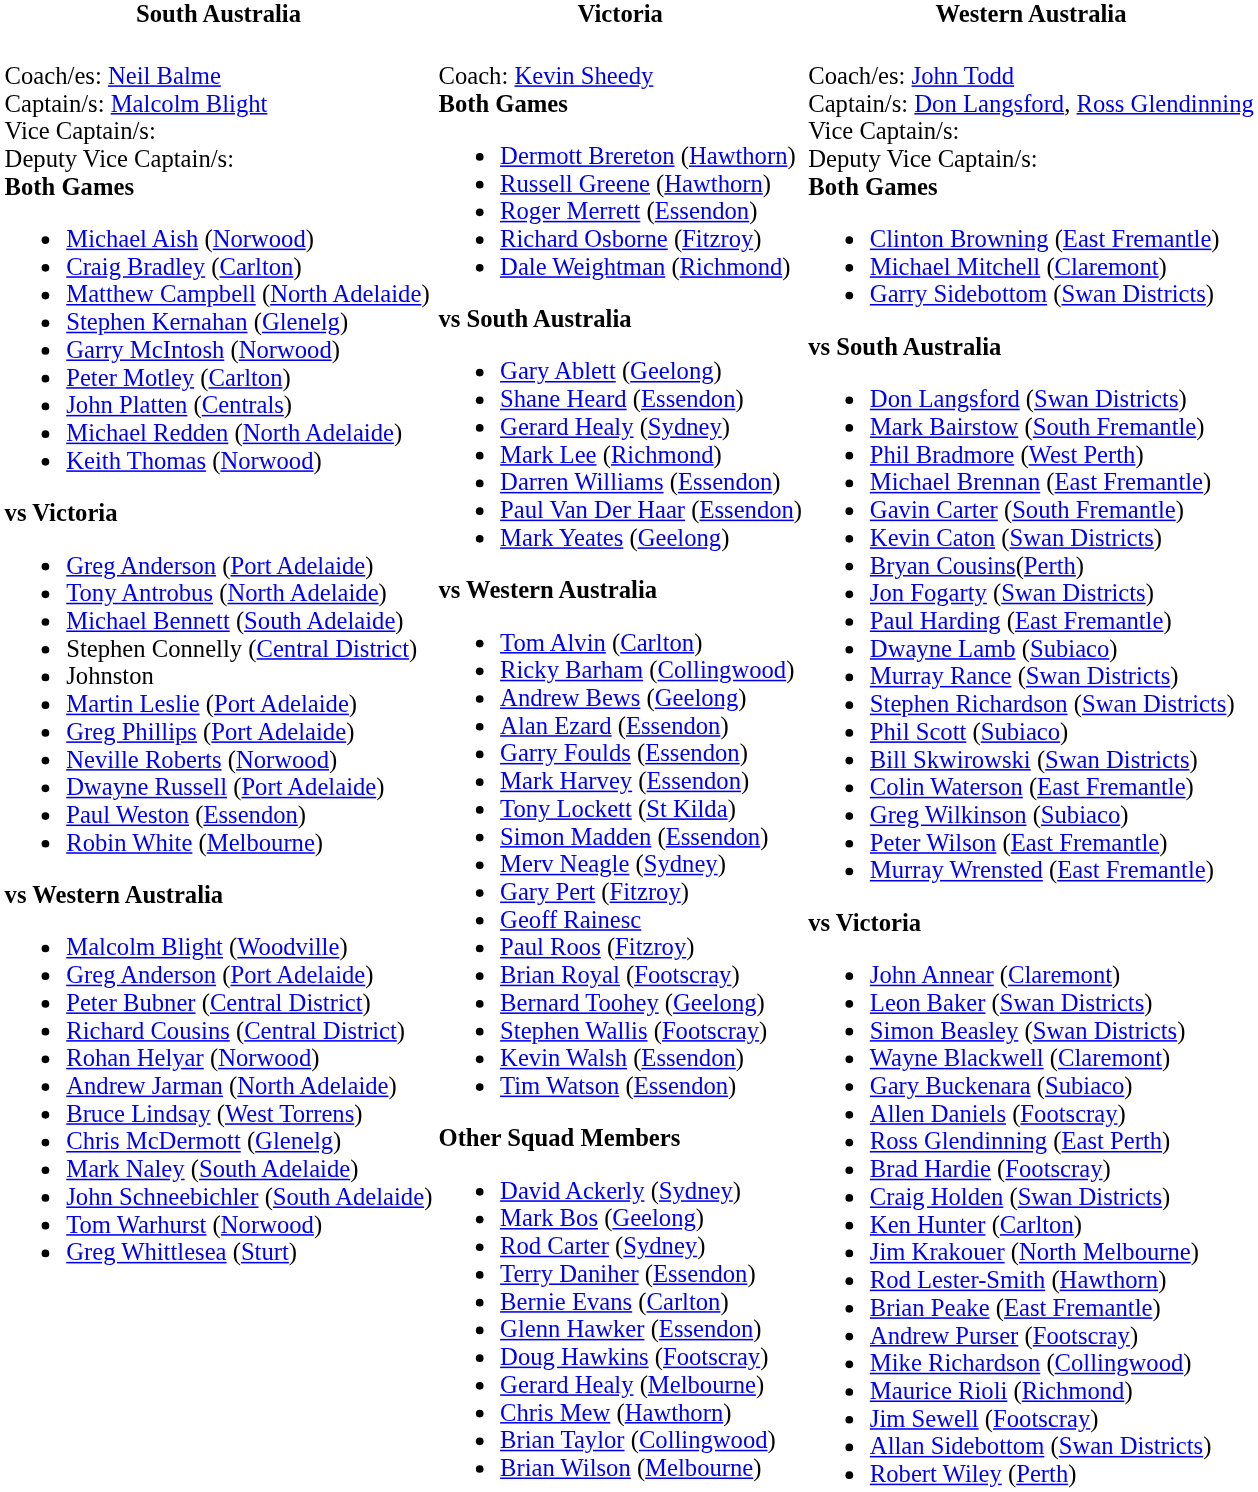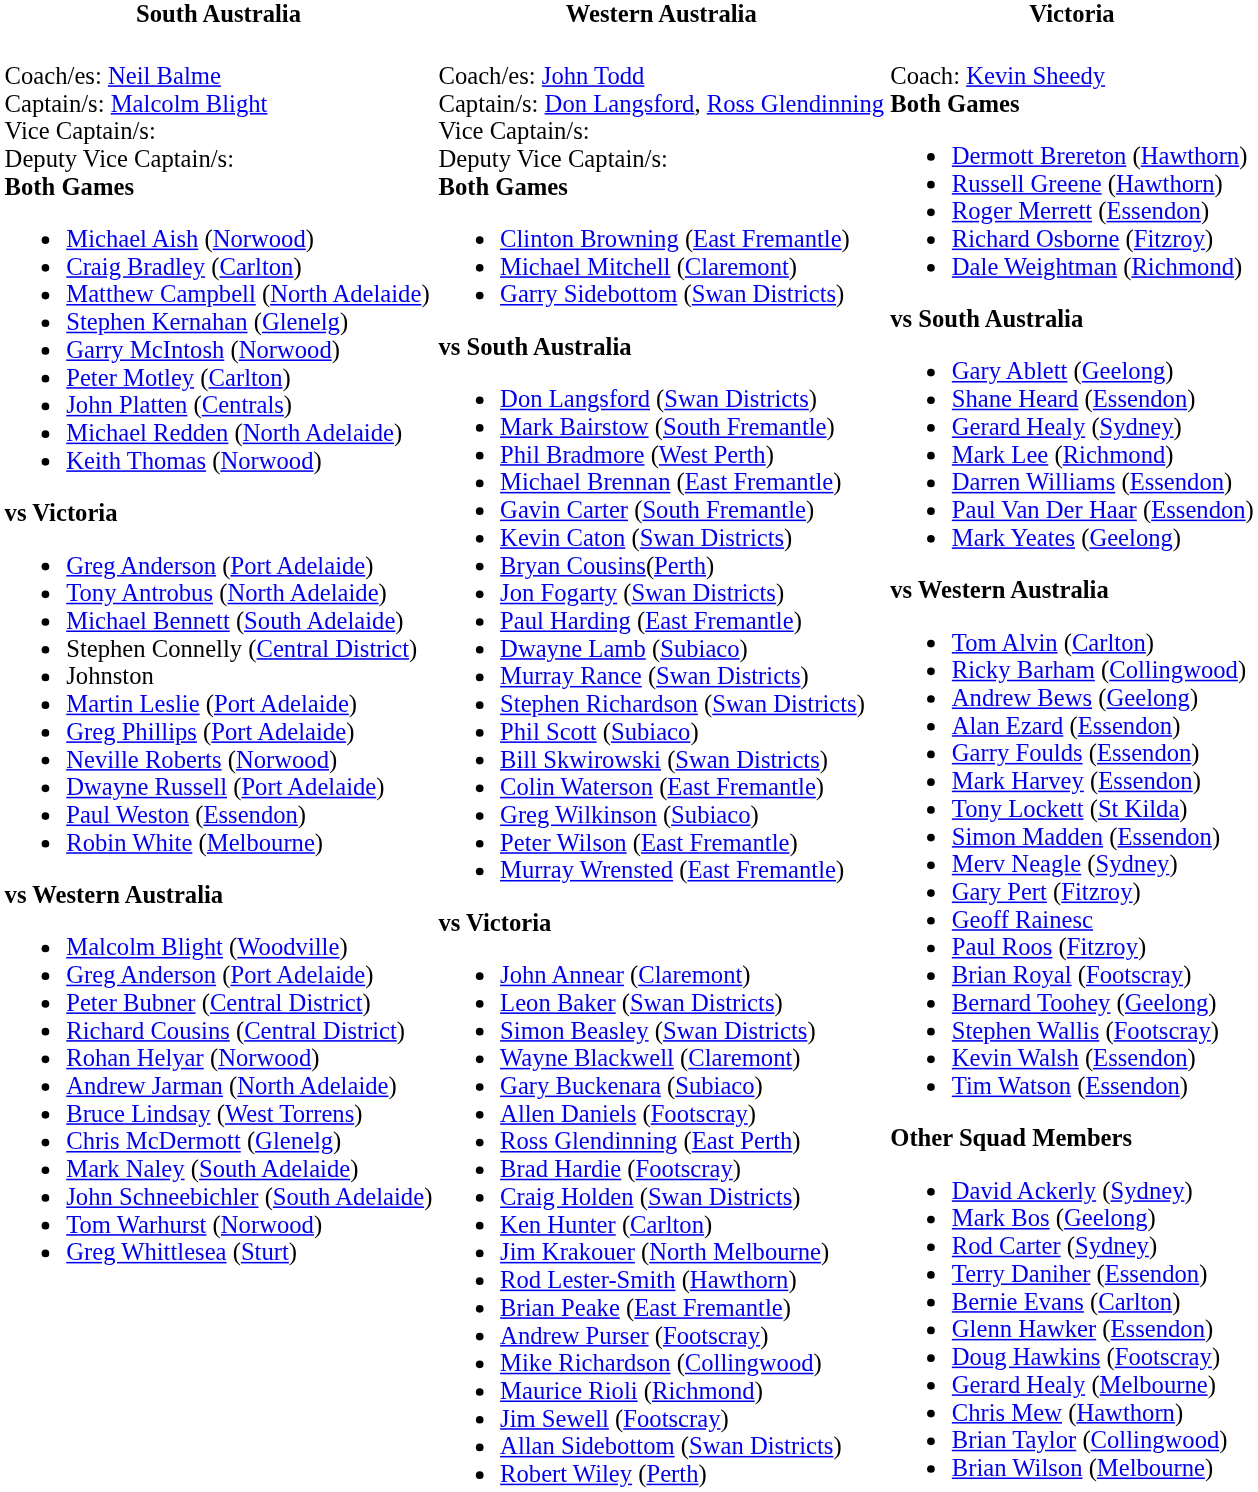columns swapped: (620, 14) <-> (1031, 14)
